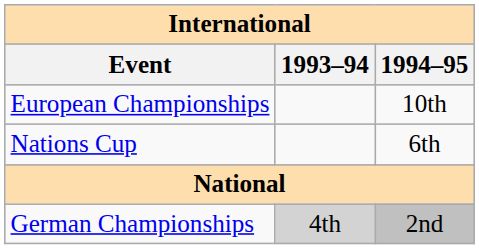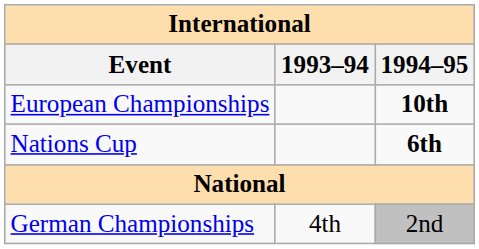(424, 104) normal -> (424, 104) bold
(424, 143) normal -> (424, 143) bold
(325, 223) lightgrey background -> (325, 223) no background
